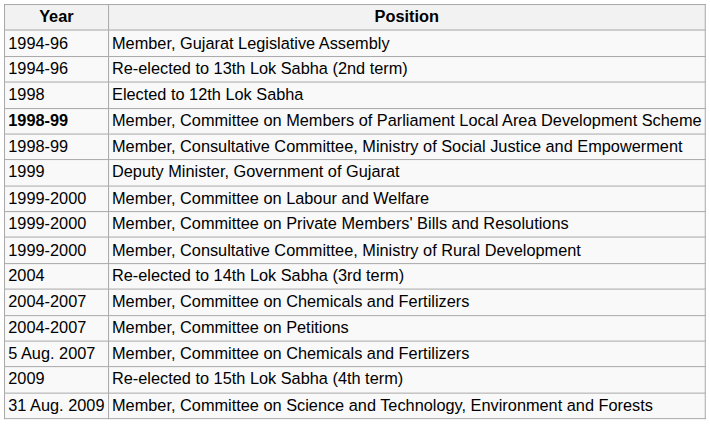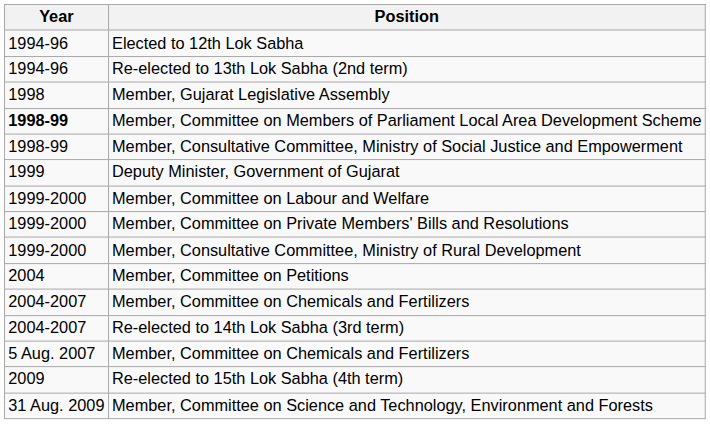(251, 43) Member, Gujarat Legislative Assembly -> (208, 43) Elected to 12th Lok Sabha
(208, 95) Elected to 12th Lok Sabha -> (251, 95) Member, Gujarat Legislative Assembly
(258, 276) Re-elected to 14th Lok Sabha (3rd term) -> (230, 276) Member, Committee on Petitions
(230, 328) Member, Committee on Petitions -> (258, 328) Re-elected to 14th Lok Sabha (3rd term)
